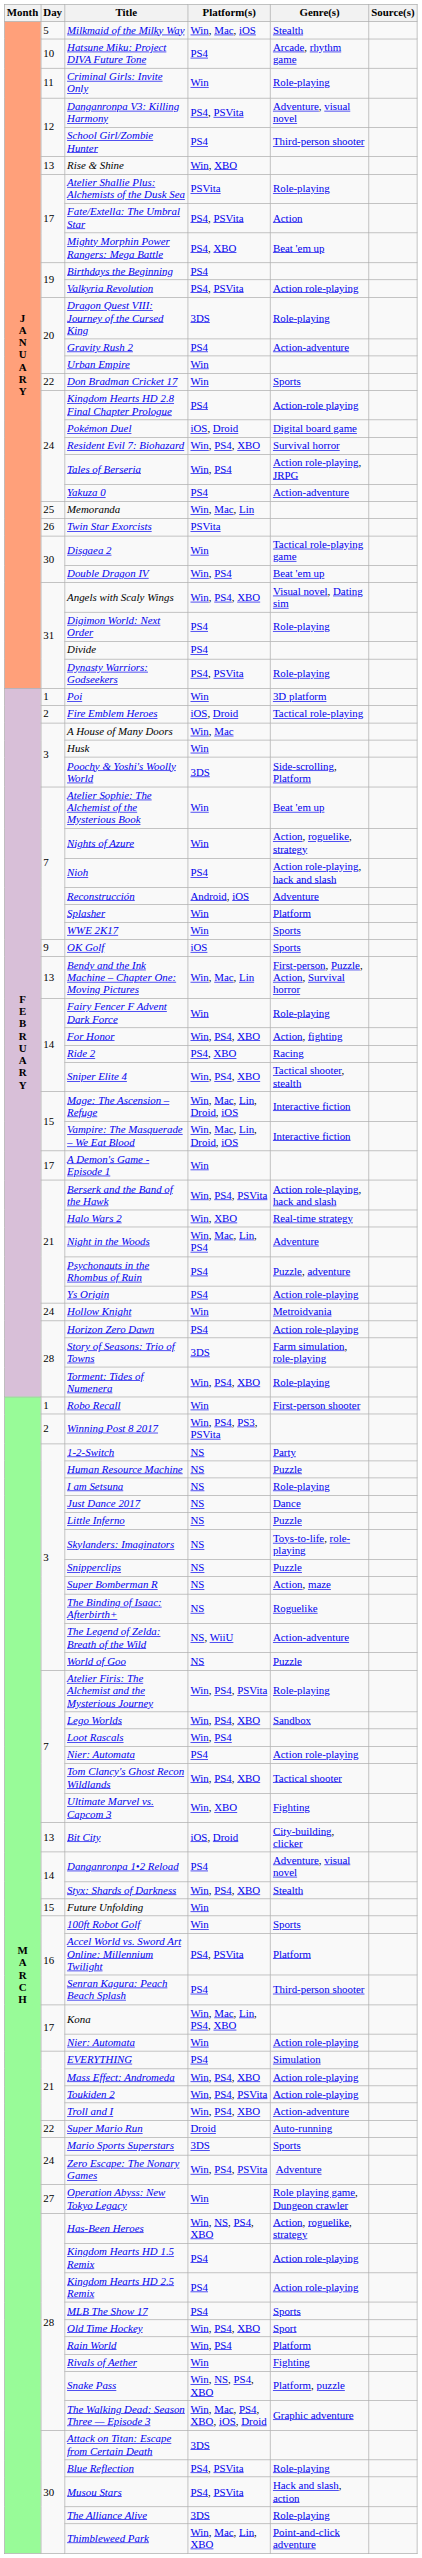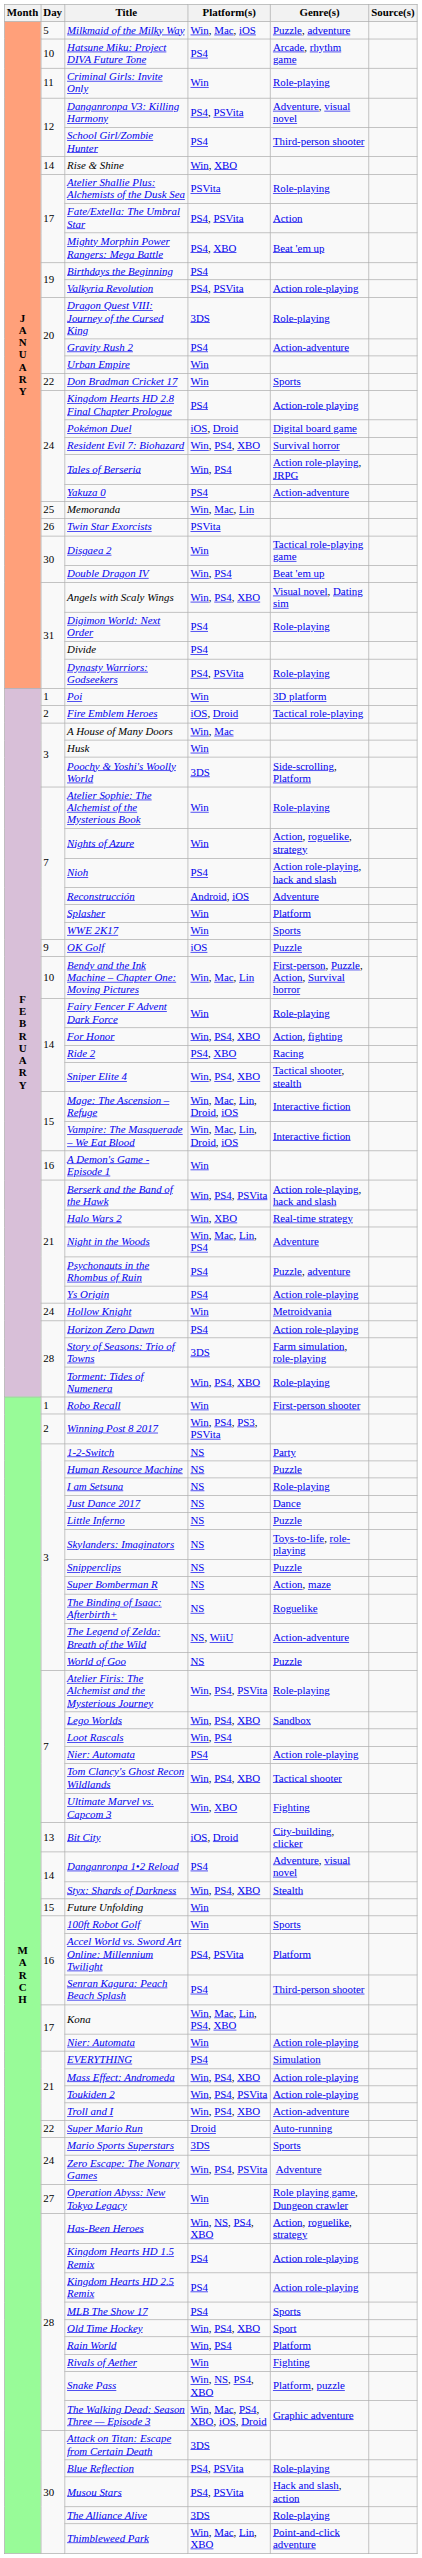(288, 30) Stealth -> (312, 30) Puzzle, adventure
(49, 165) 13 -> (49, 165) 14
(299, 807) Beat 'em up -> (301, 807) Role-playing
(287, 948) Sports -> (287, 948) Puzzle
(49, 977) 13 -> (49, 977) 10
(49, 1165) 17 -> (49, 1165) 16
